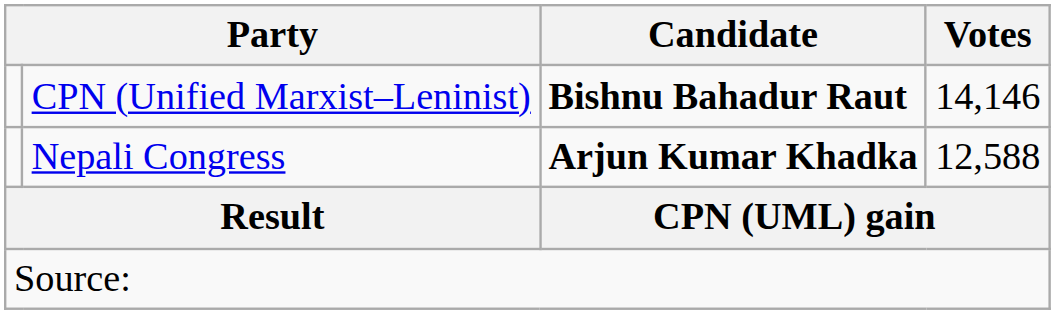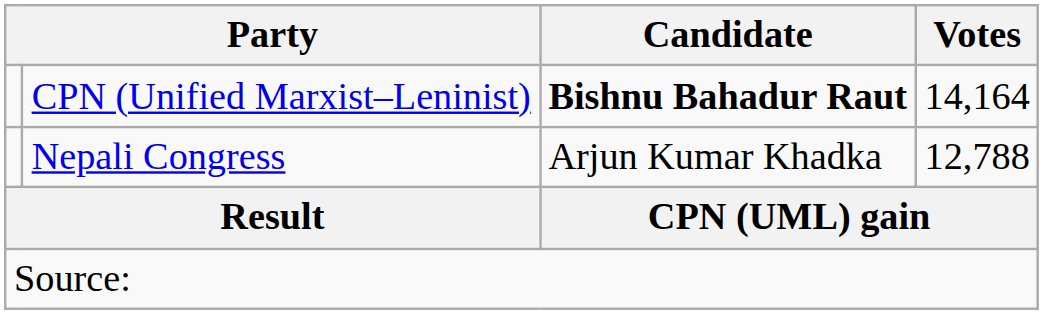(988, 95) 14,146 -> (977, 95) 14,164
(733, 156) bold -> (715, 156) normal
(988, 156) 12,588 -> (977, 156) 12,788
